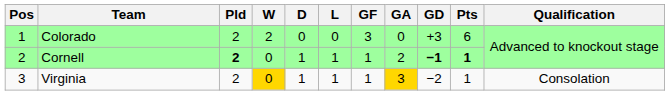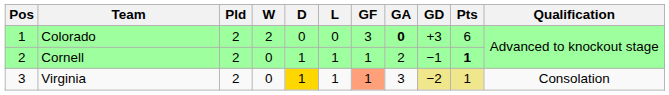(401, 36) normal -> (401, 36) bold
(236, 57) bold -> (236, 57) normal
(434, 57) bold -> (434, 57) normal
(269, 79) gold background -> (269, 79) no background
(302, 79) no background -> (302, 79) gold background
(368, 79) no background -> (368, 79) lightsalmon background
(401, 79) gold background -> (401, 79) no background
(434, 79) no background -> (434, 79) khaki background
(467, 79) no background -> (467, 79) khaki background
